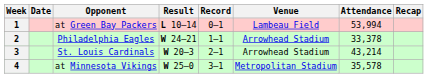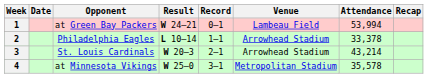(179, 25) L 10–14 -> (179, 25) W 24–21
(179, 39) W 24–21 -> (179, 39) L 10–14
